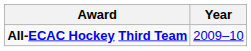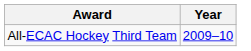(97, 35) bold -> (92, 35) normal
